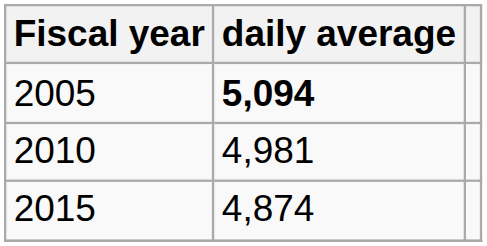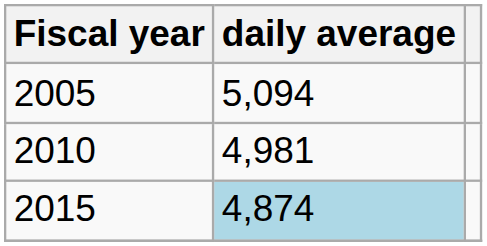(268, 92) bold -> (268, 92) normal
(268, 209) no background -> (268, 209) lightblue background
